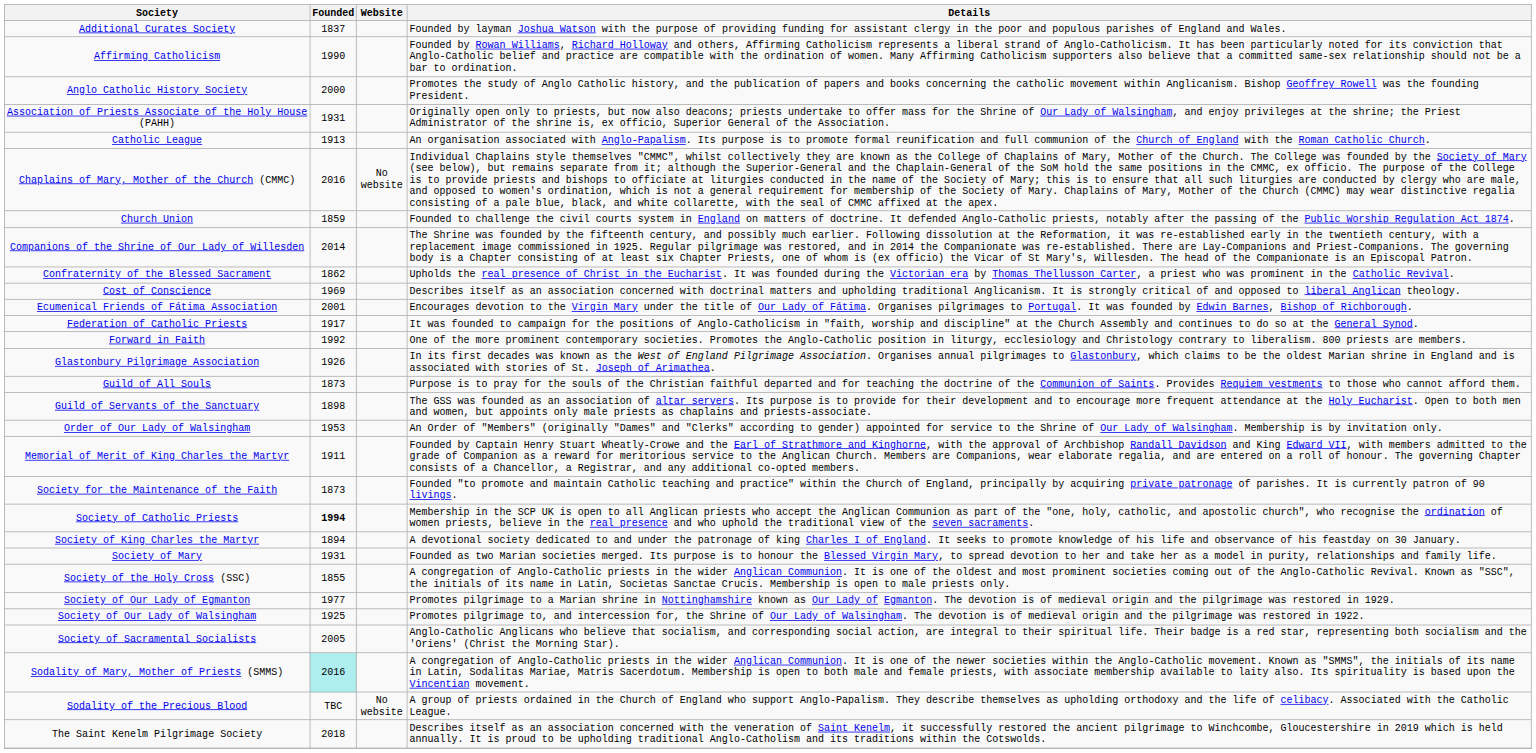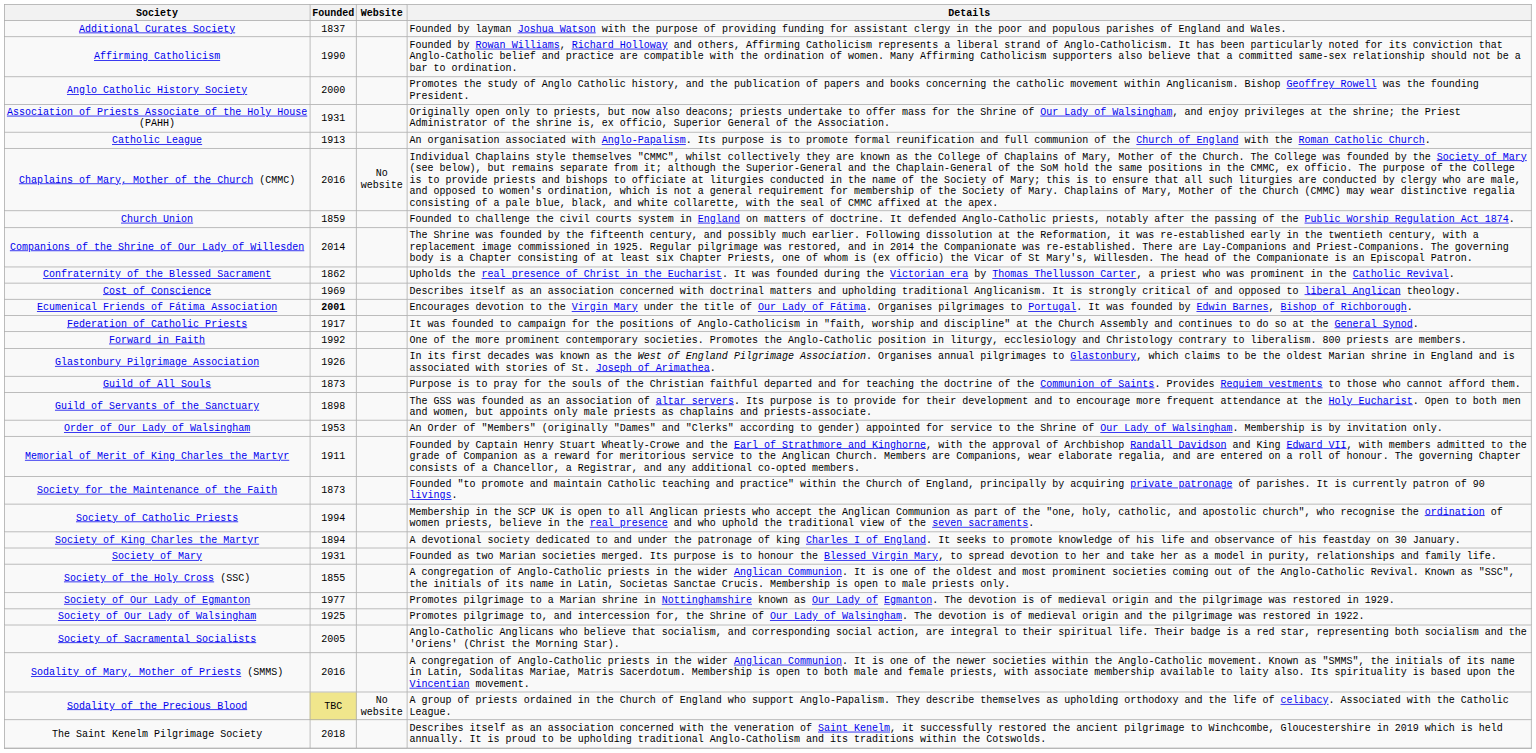(333, 308) normal -> (333, 308) bold
(333, 518) bold -> (333, 518) normal
(333, 672) paleturquoise background -> (333, 672) no background
(333, 706) no background -> (333, 706) khaki background
